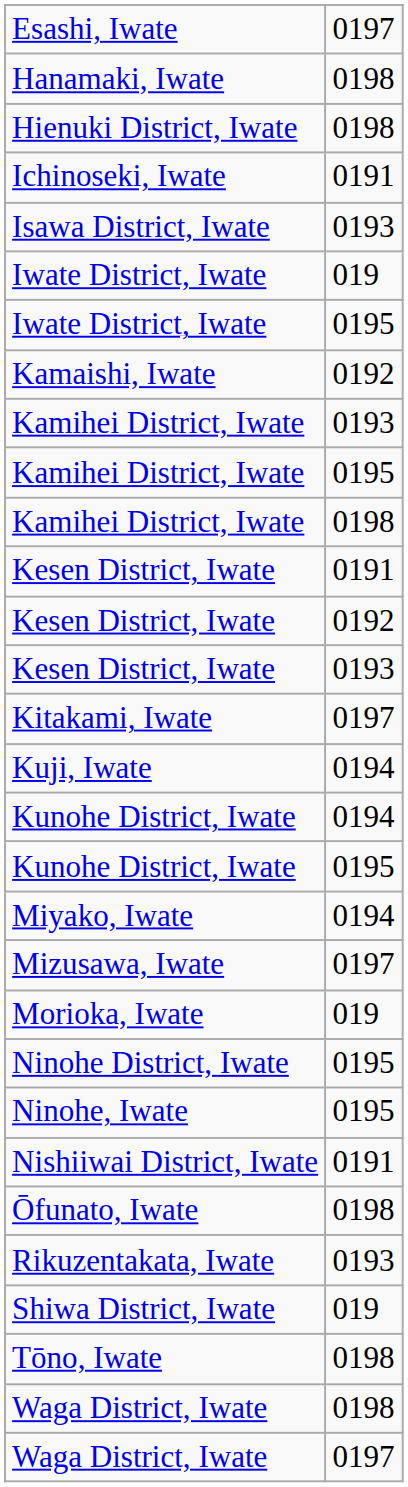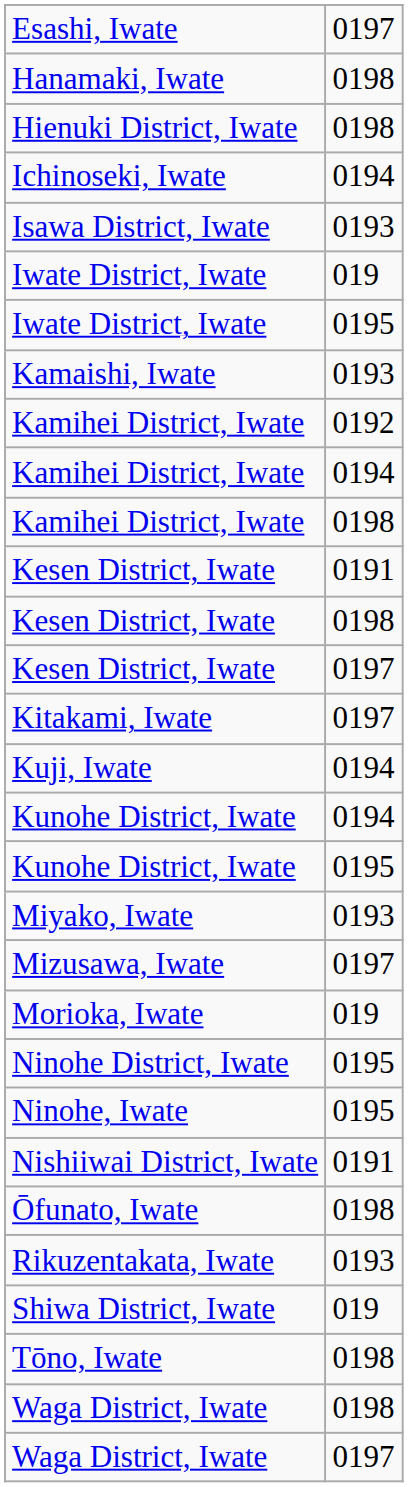(364, 176) 0191 -> (364, 176) 0194
(364, 373) 0192 -> (364, 373) 0193
(364, 422) 0193 -> (364, 422) 0192
(364, 472) 0195 -> (364, 472) 0194
(364, 619) 0192 -> (364, 619) 0198
(364, 669) 0193 -> (364, 669) 0197
(364, 915) 0194 -> (364, 915) 0193
